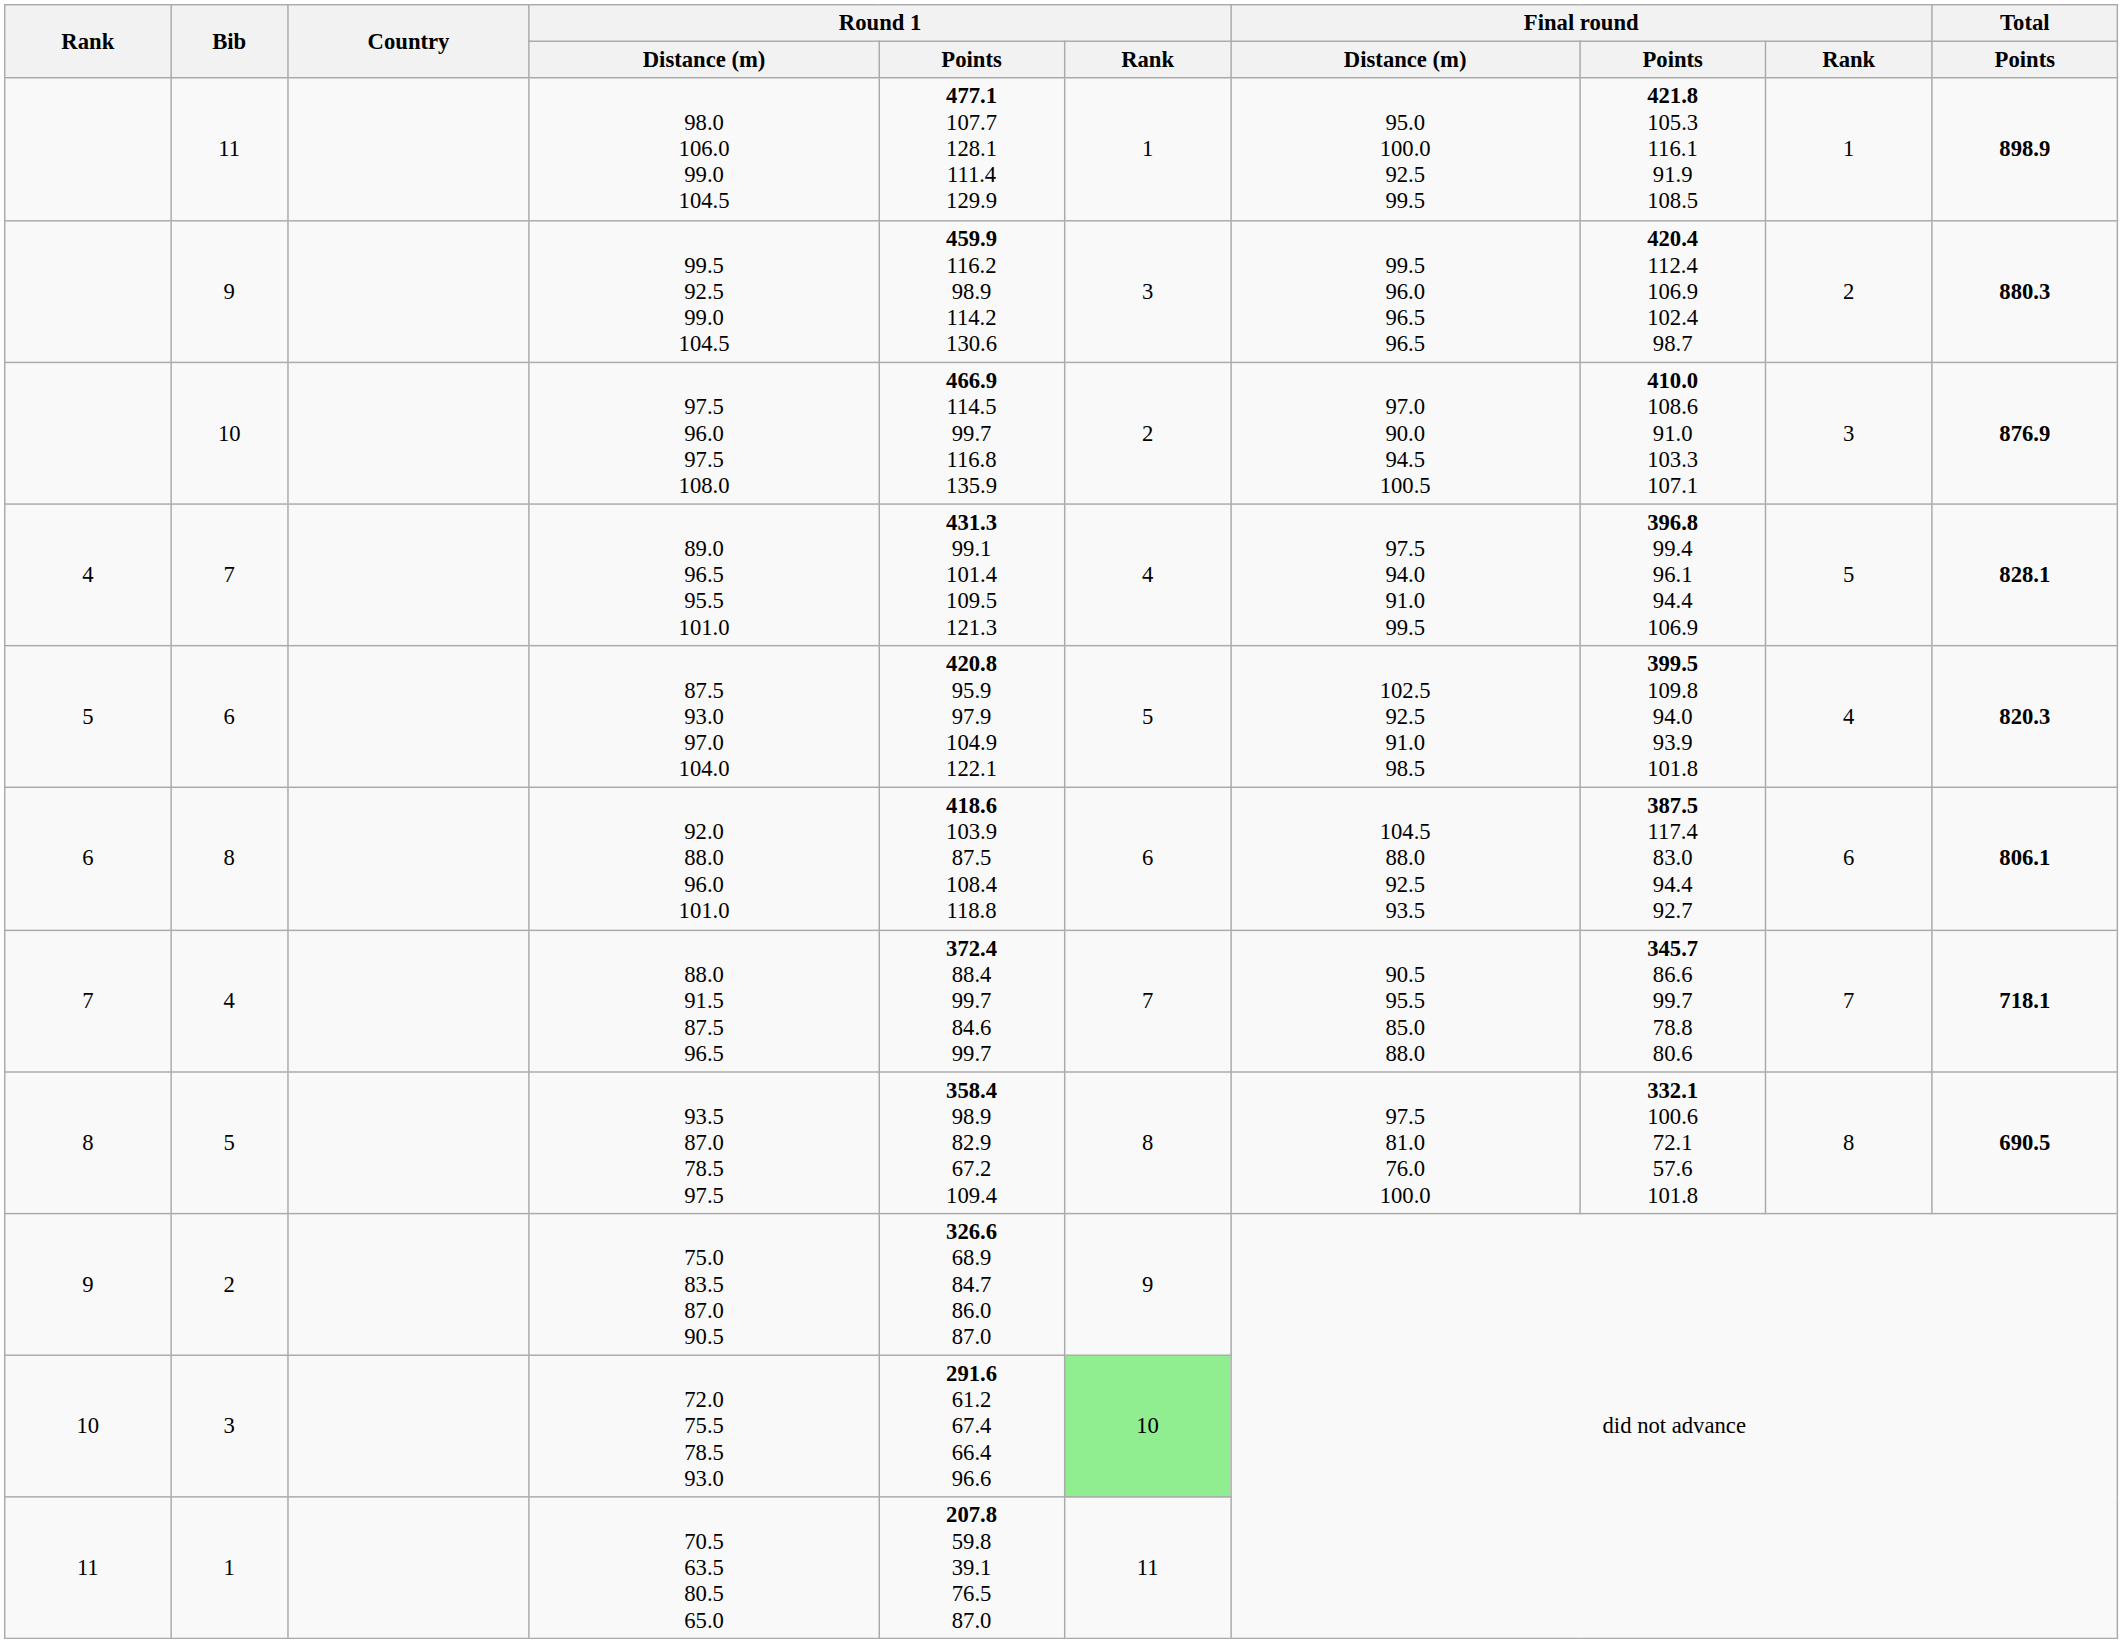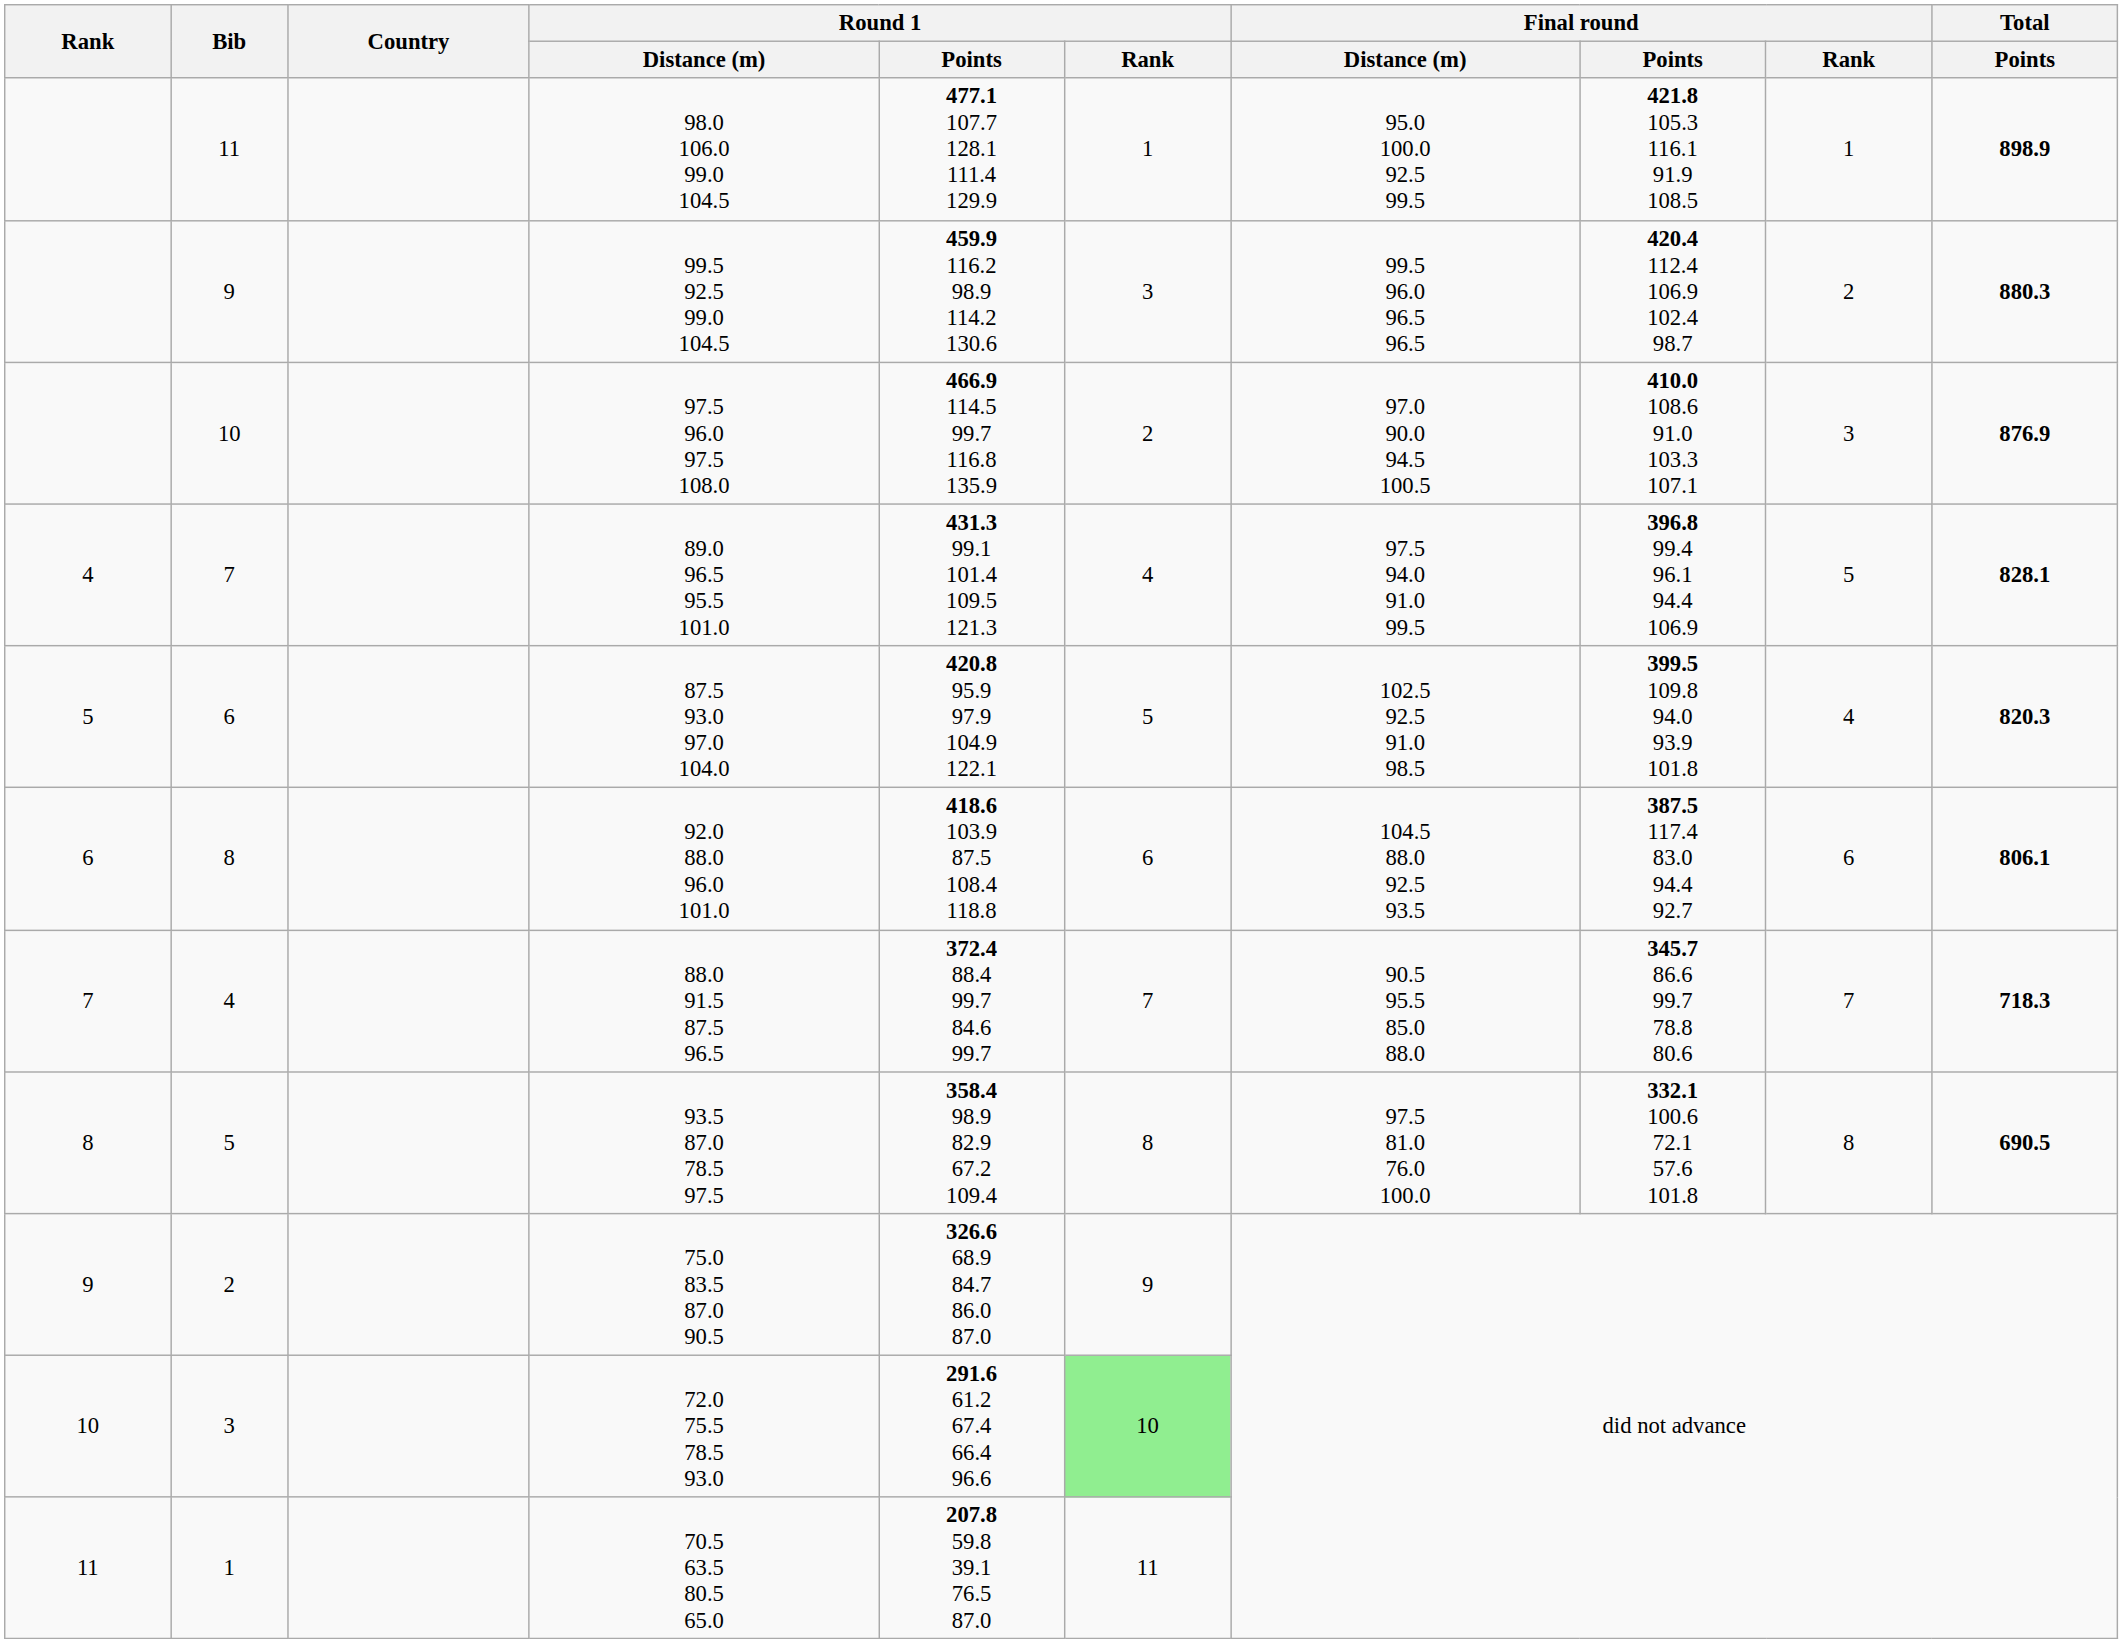(2025, 999) 718.1 -> (2025, 999) 718.3
